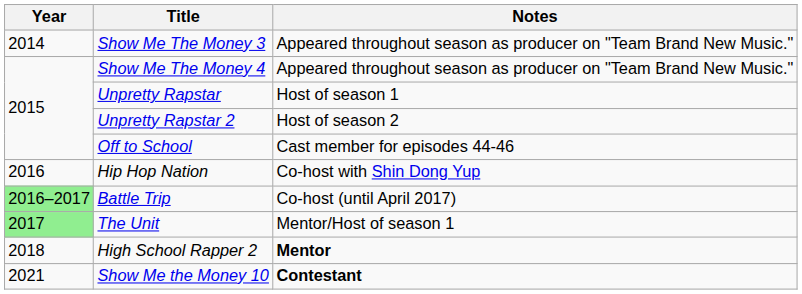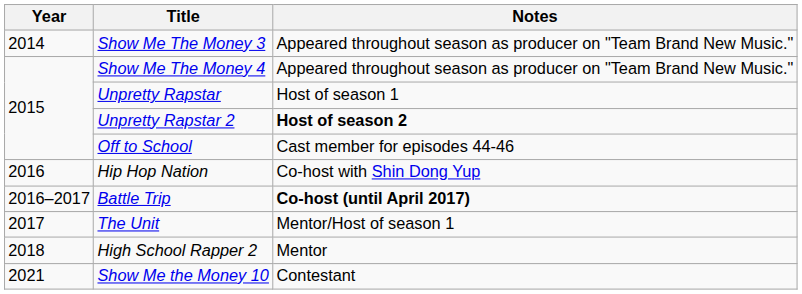(338, 120) normal -> (342, 120) bold
(49, 198) lightgreen background -> (49, 198) no background
(366, 198) normal -> (373, 198) bold
(26, 224) lightgreen background -> (26, 224) no background
(304, 250) bold -> (302, 250) normal
(319, 276) bold -> (316, 276) normal
